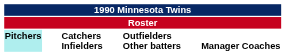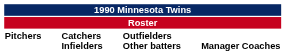(23, 36) paleturquoise background -> (23, 36) no background
